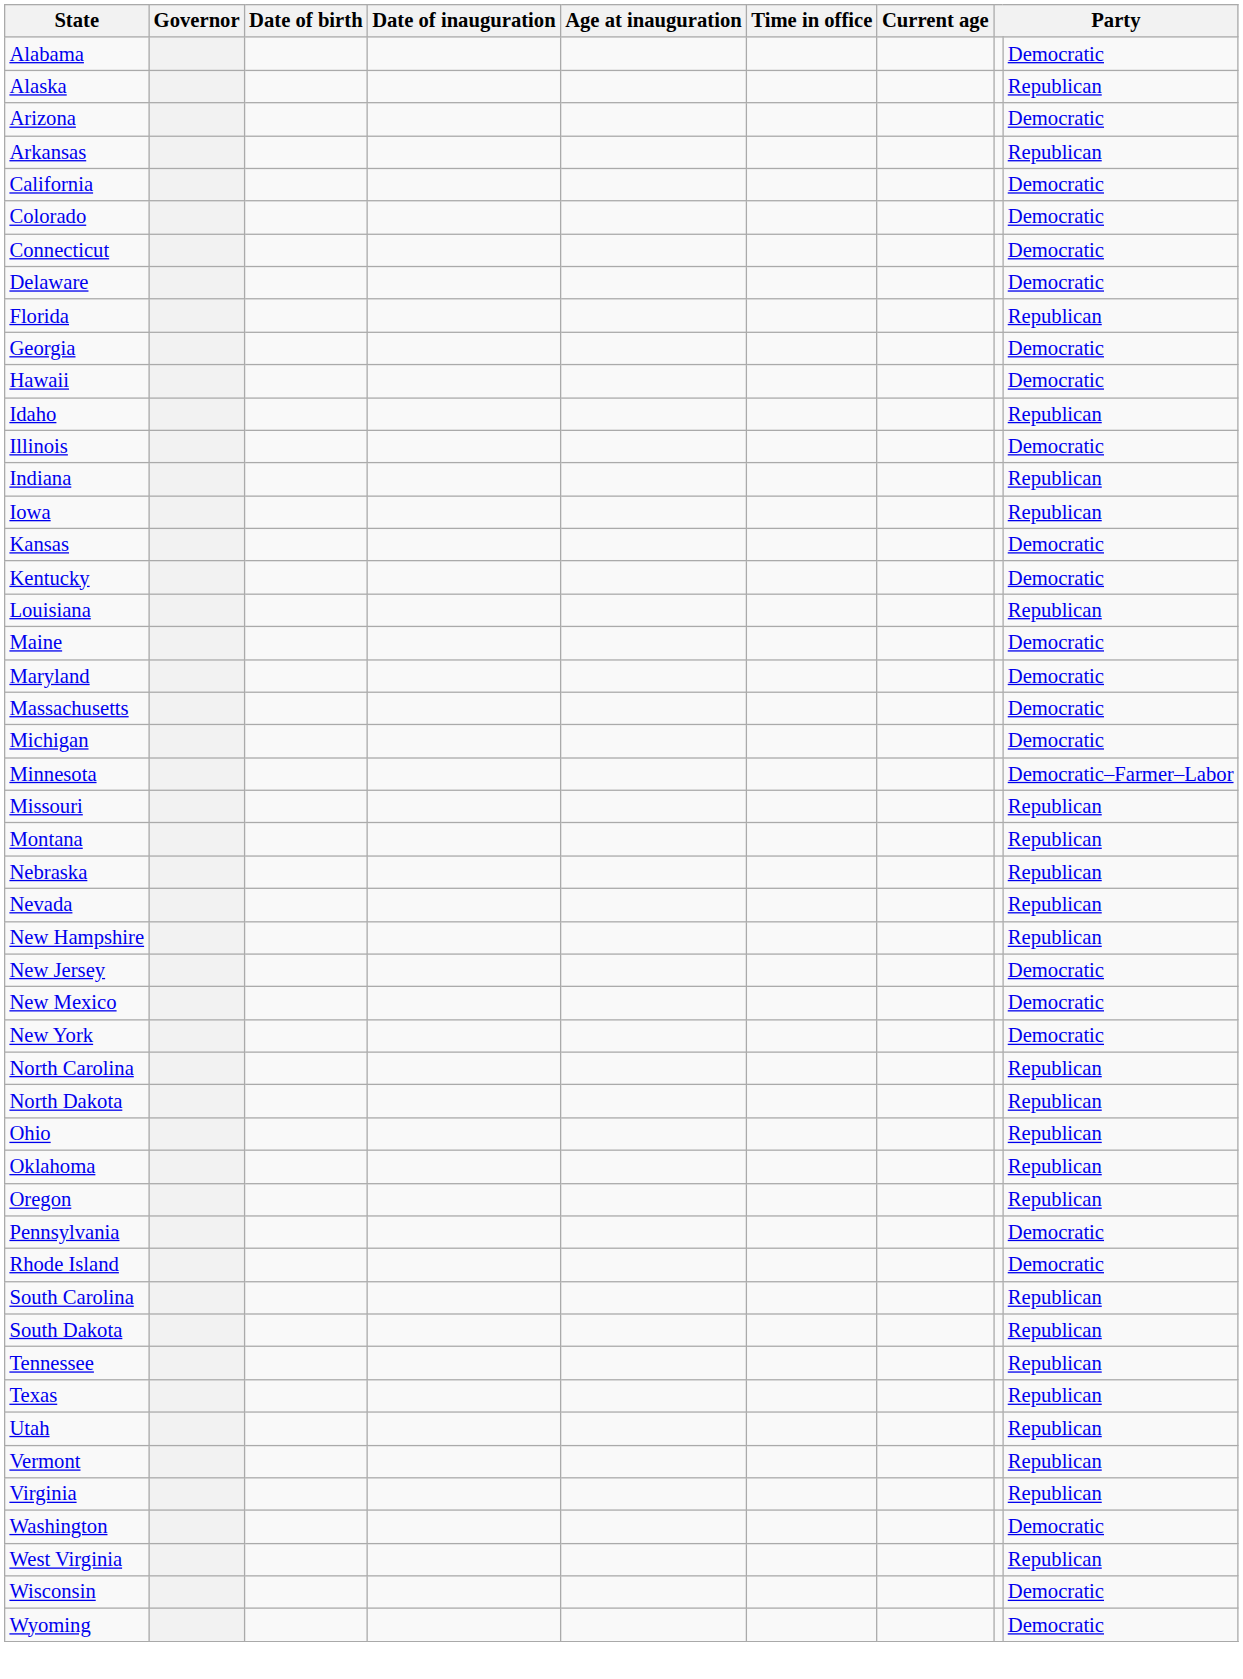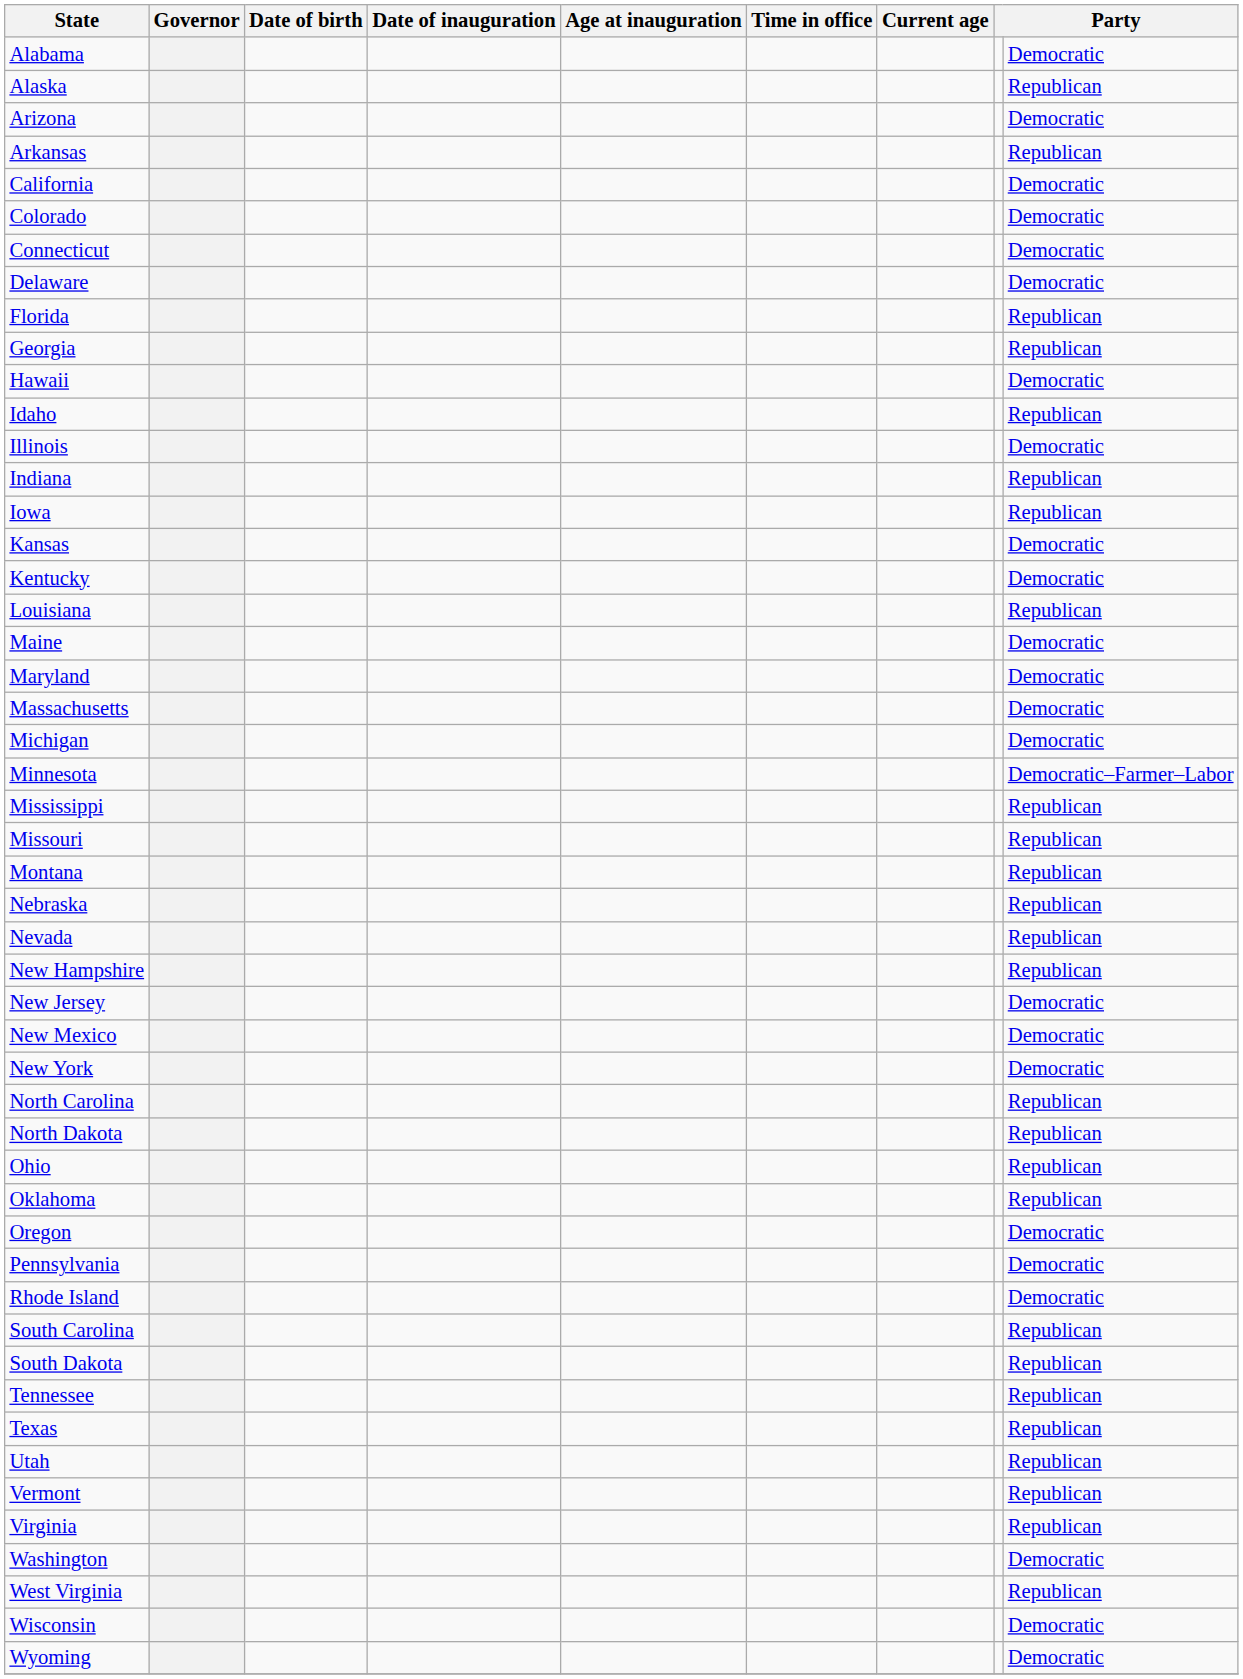(1056, 348) Democratic -> (1055, 348) Republican
+ row: (56, 806)
(1055, 1199) Republican -> (1056, 1232) Democratic
